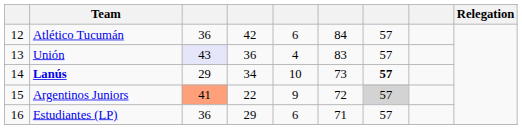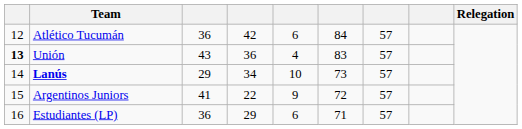(17, 54) normal -> (17, 54) bold
(205, 54) lavender background -> (205, 54) no background
(386, 74) bold -> (386, 74) normal
(205, 94) lightsalmon background -> (205, 94) no background
(386, 94) lightgrey background -> (386, 94) no background
